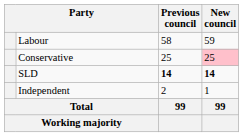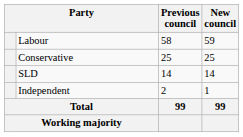(210, 57) pink background -> (210, 57) no background
(166, 73) bold -> (166, 73) normal
(210, 73) bold -> (210, 73) normal
